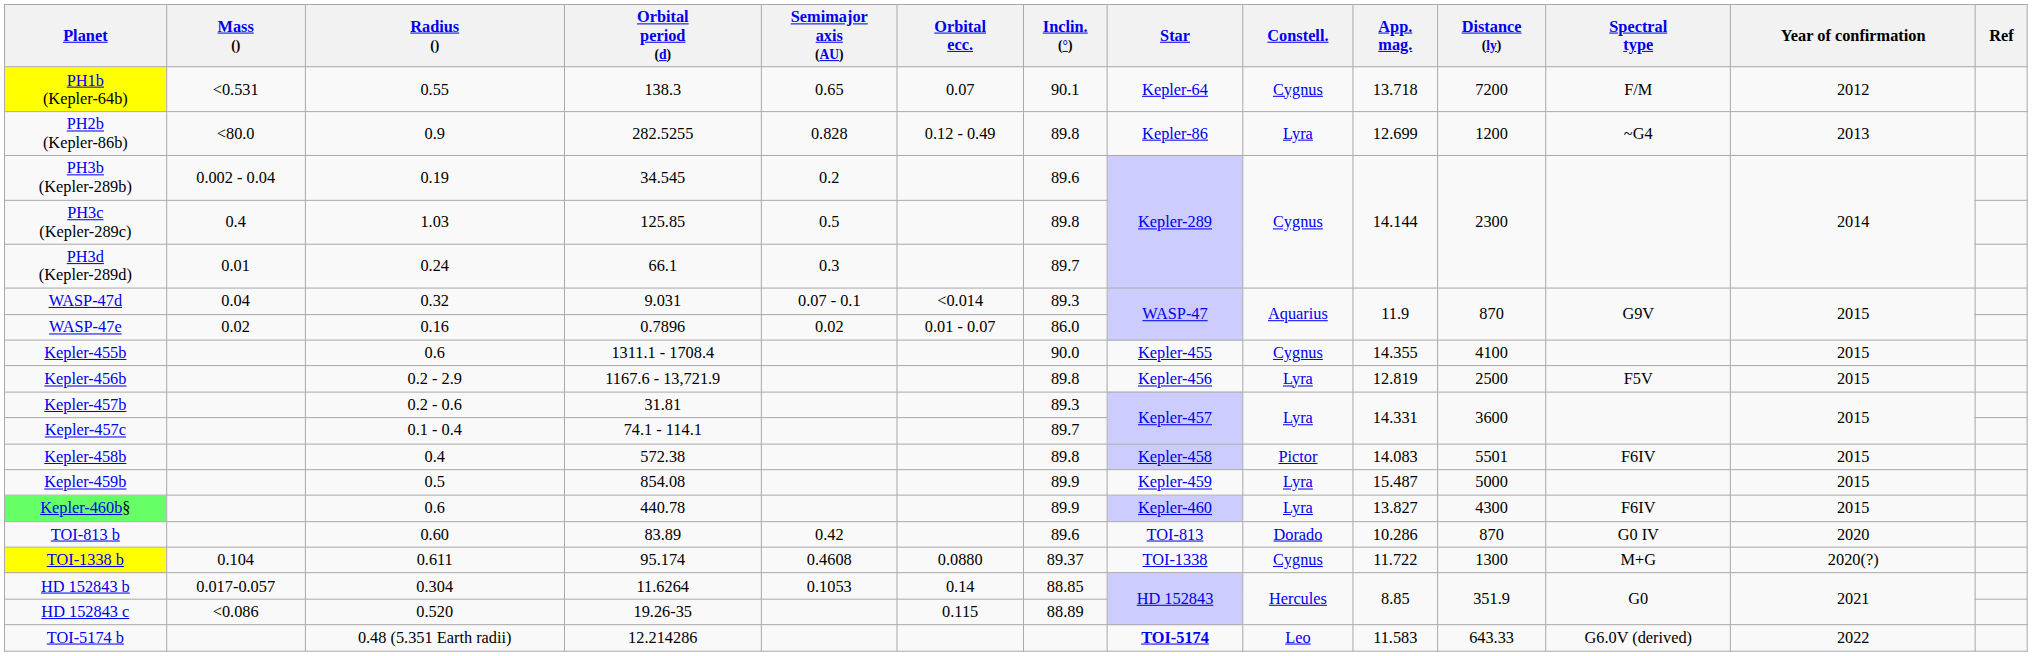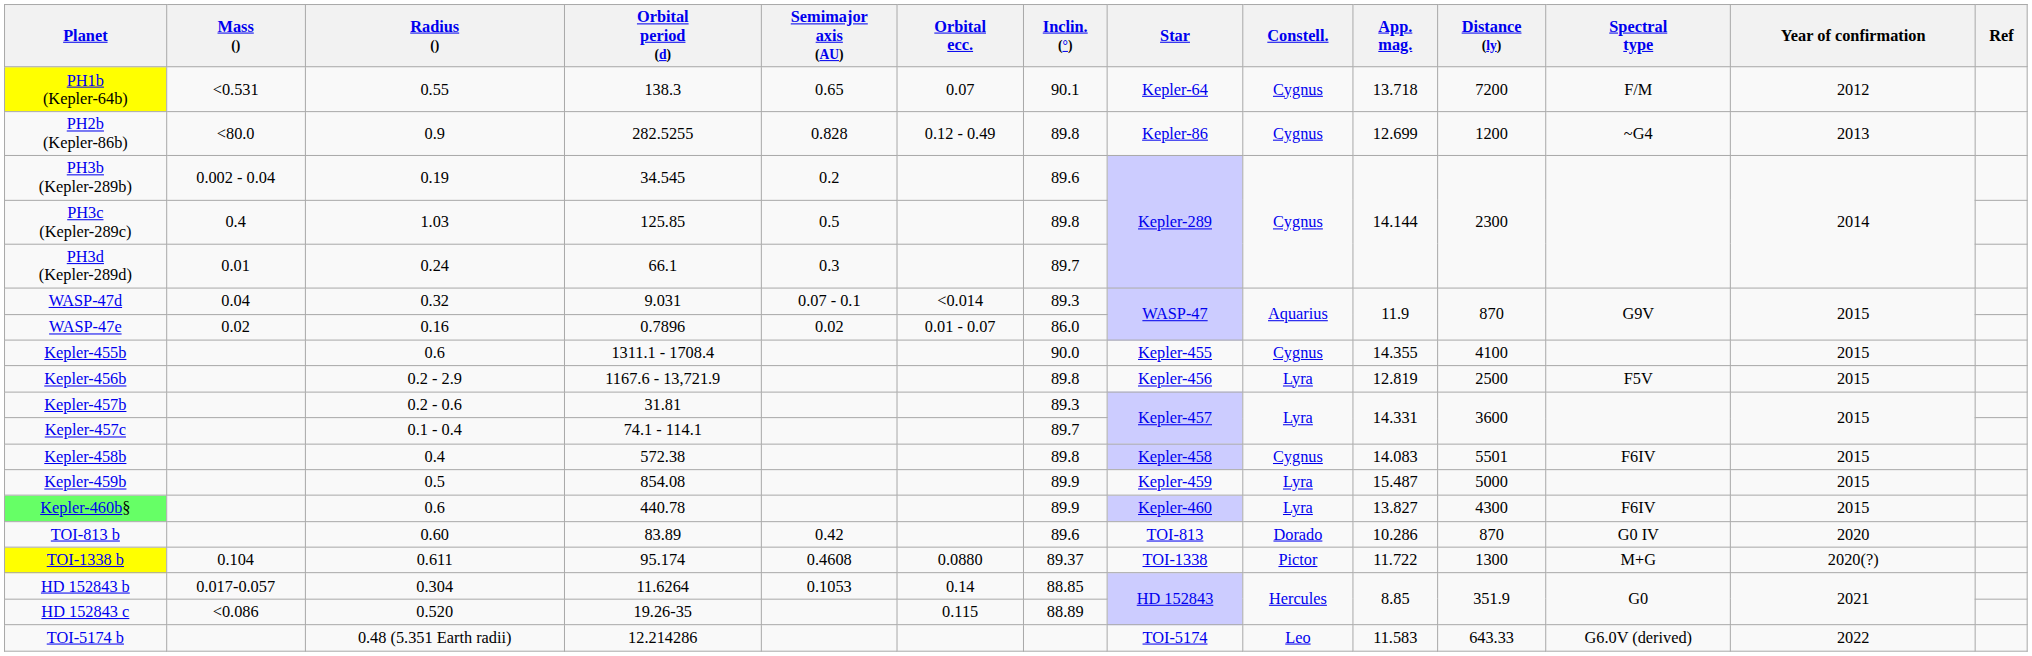(1298, 133) Lyra -> (1298, 133) Cygnus
(1298, 456) Pictor -> (1298, 456) Cygnus
(1298, 560) Cygnus -> (1298, 560) Pictor
(1175, 637) bold -> (1175, 637) normal
